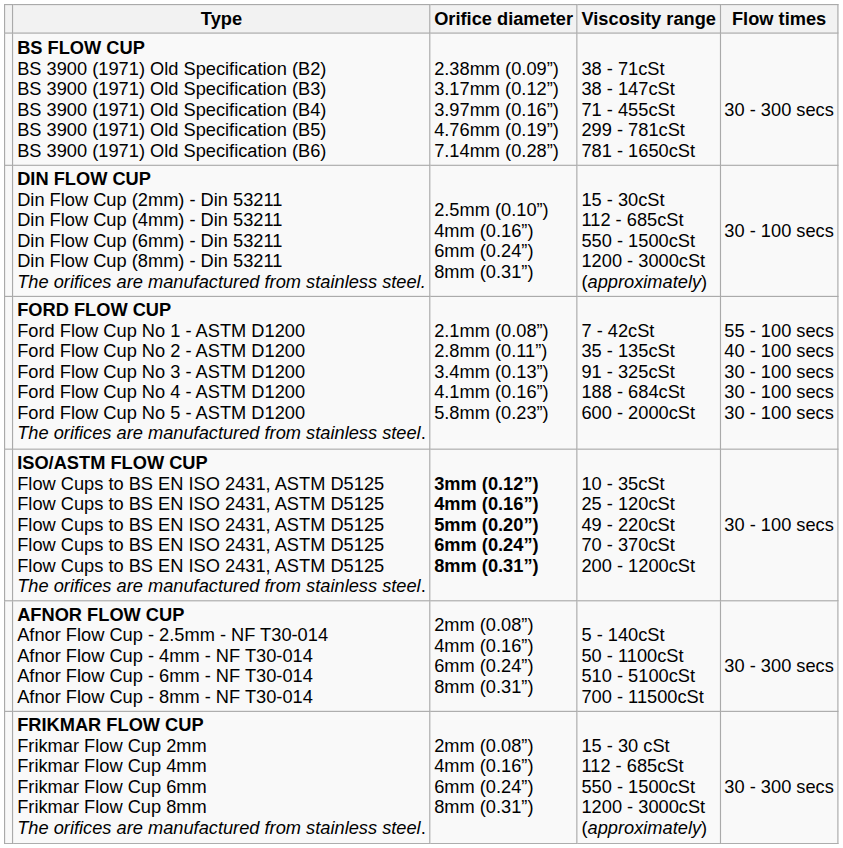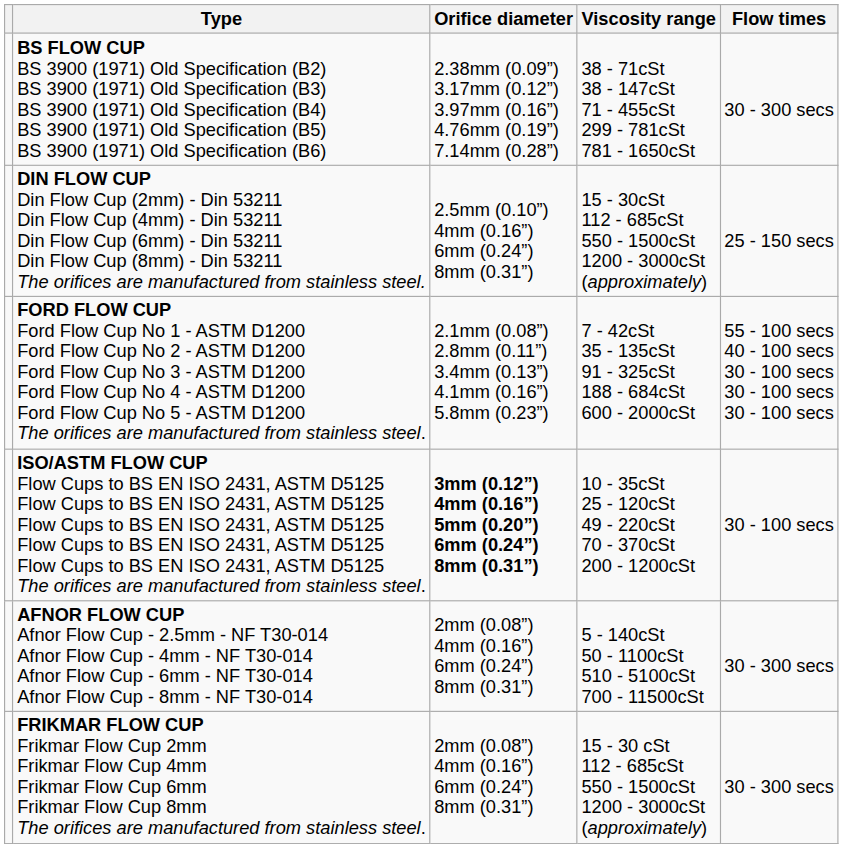(779, 230) 30 - 100 secs -> (779, 240) 25 - 150 secs
